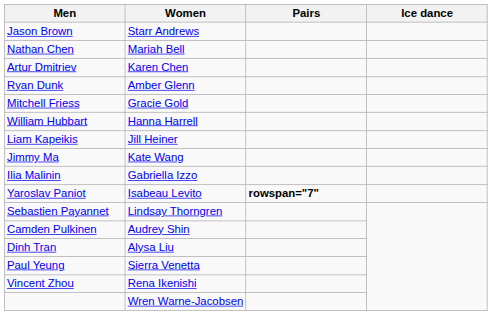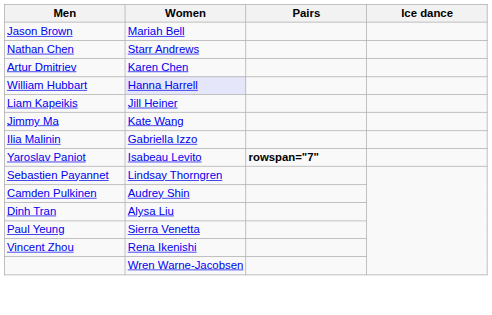(163, 31) Starr Andrews -> (156, 31) Mariah Bell
(156, 49) Mariah Bell -> (163, 49) Starr Andrews
- row: (35, 85)
- row: (43, 103)
(163, 121) no background -> (163, 85) lavender background
